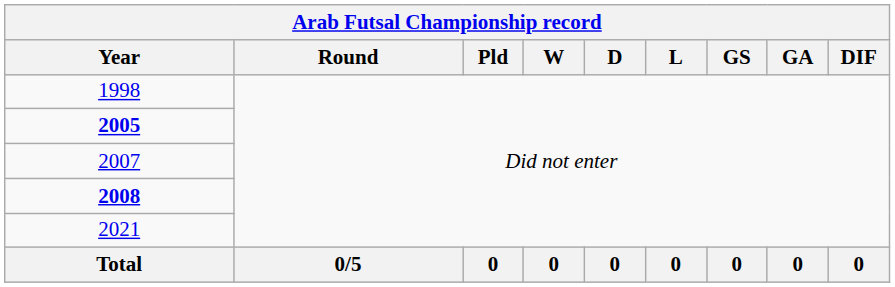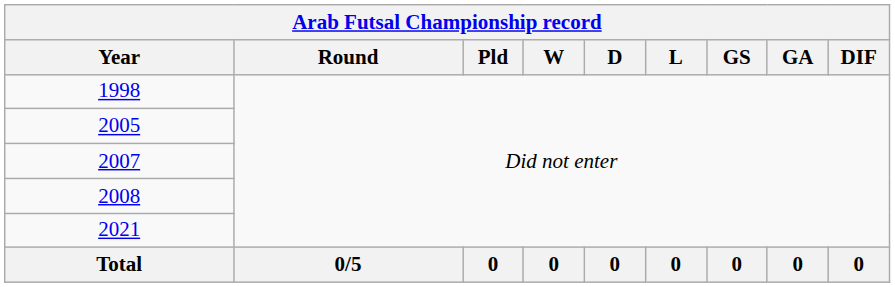(119, 126) bold -> (119, 126) normal
(119, 195) bold -> (119, 195) normal
